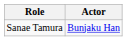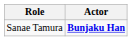(94, 28) normal -> (96, 28) bold
